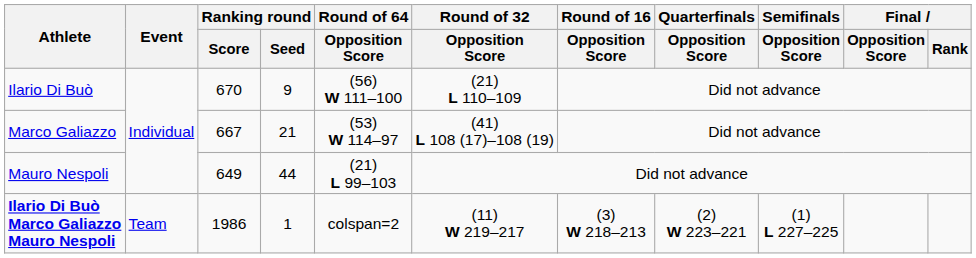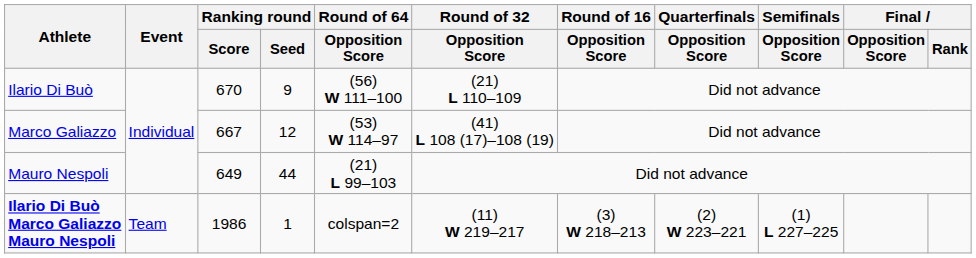(288, 132) 21 -> (288, 132) 12
